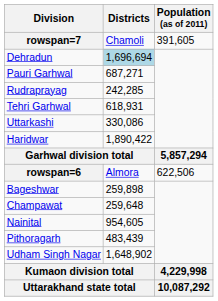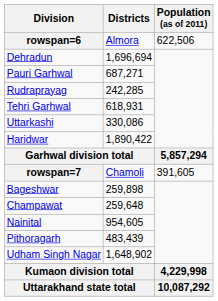rows swapped: (54, 40) <-> (54, 172)
(129, 57) lightblue background -> (129, 57) no background
